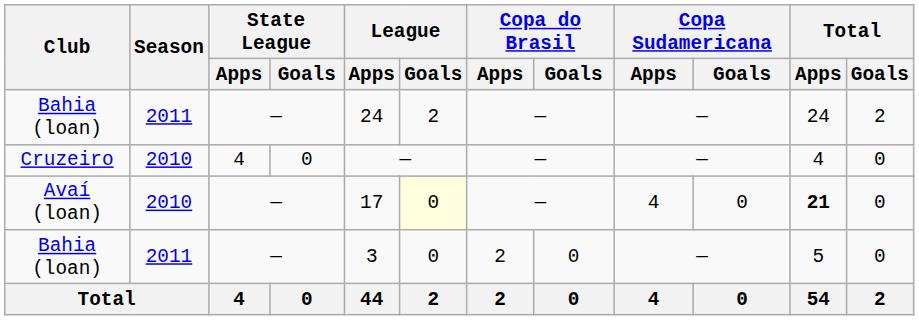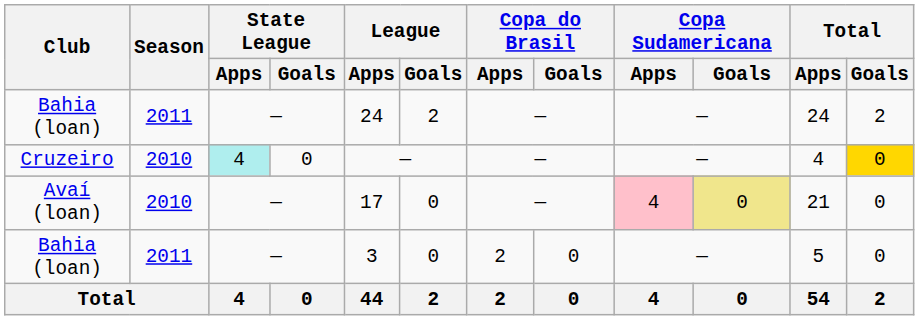(239, 160) no background -> (239, 160) paleturquoise background
(880, 160) no background -> (880, 160) gold background
(433, 203) lightyellow background -> (433, 203) no background
(654, 203) no background -> (654, 203) pink background
(742, 203) no background -> (742, 203) khaki background
(818, 203) bold -> (818, 203) normal
